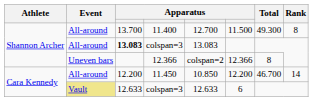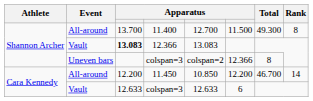(88, 45) All-around -> (78, 45) Vault
(164, 45) colspan=3 -> (164, 45) 12.366
(164, 60) 12.366 -> (164, 60) colspan=3
(78, 89) khaki background -> (78, 89) no background
